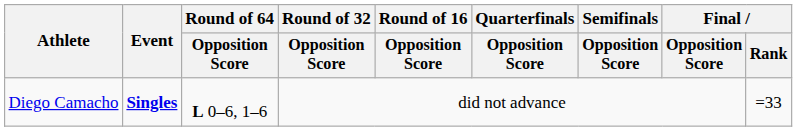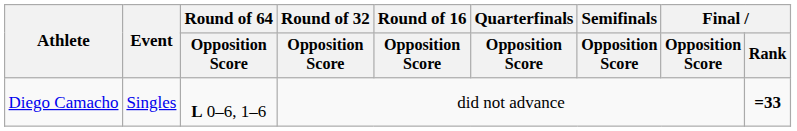(152, 102) bold -> (151, 102) normal
(769, 102) normal -> (768, 102) bold
